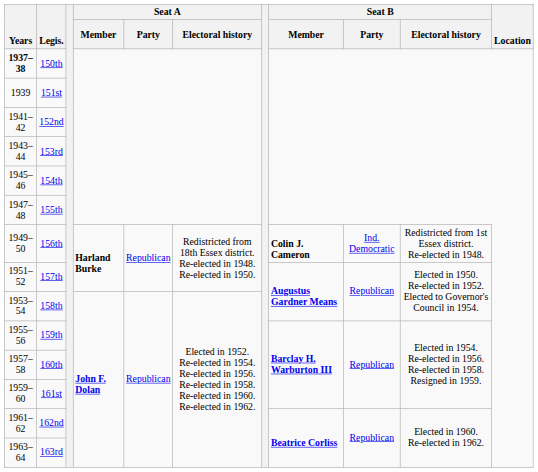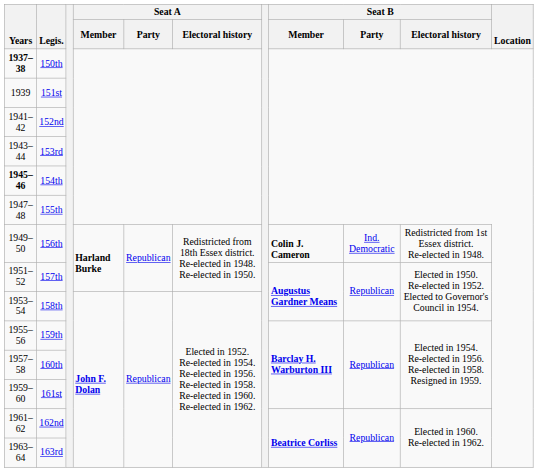(21, 181) normal -> (21, 181) bold
